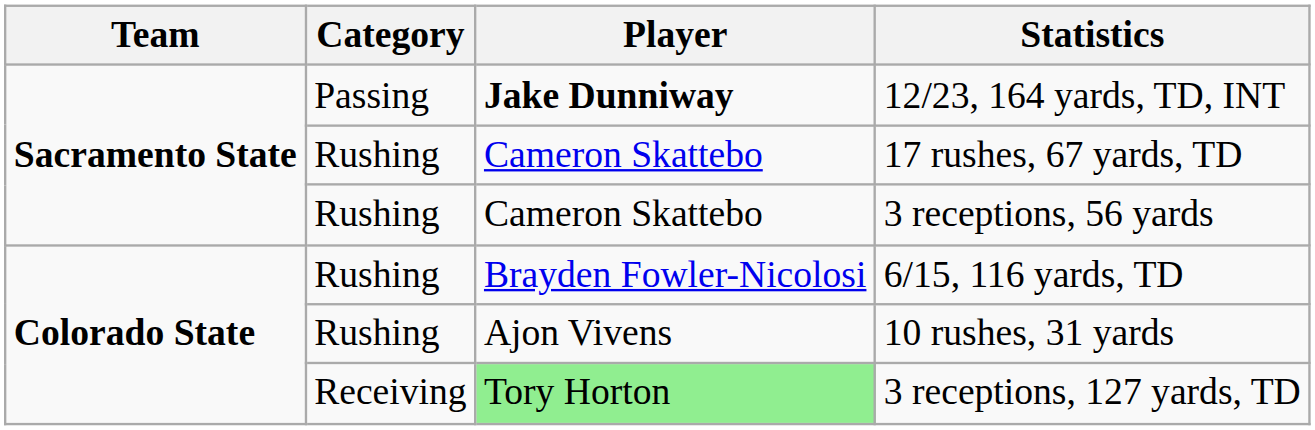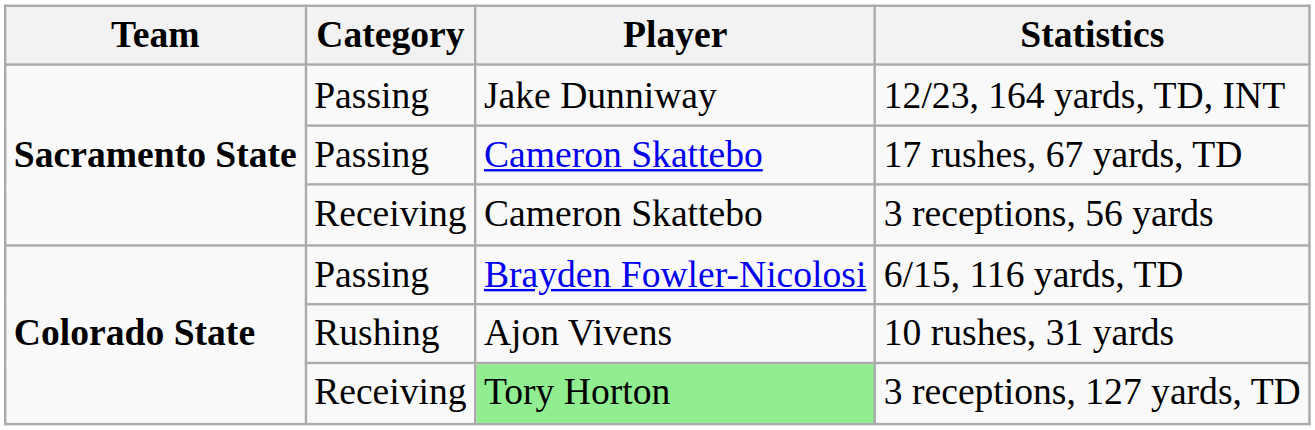(609, 94) bold -> (600, 94) normal
(377, 154) Rushing -> (372, 154) Passing
(377, 213) Rushing -> (390, 213) Receiving
(377, 273) Rushing -> (372, 273) Passing
